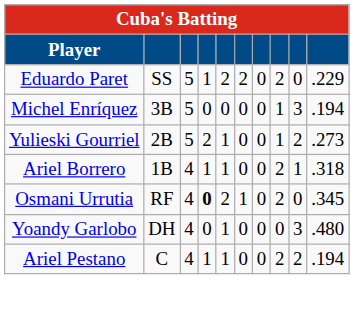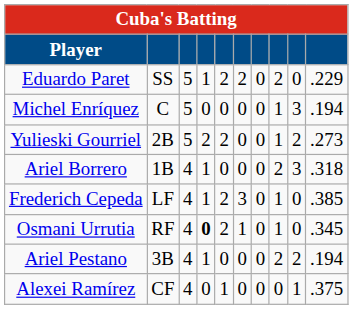(162, 109) 3B -> (163, 109) C
(225, 139) 1 -> (224, 139) 2
(225, 169) 1 -> (224, 169) 0
(298, 169) 1 -> (297, 169) 3
+ row: (76, 199)
(280, 199) 2 -> (279, 229) 1
- row: (74, 229)
(162, 259) C -> (163, 259) 3B
(225, 259) 1 -> (224, 259) 0
+ row: (76, 288)
